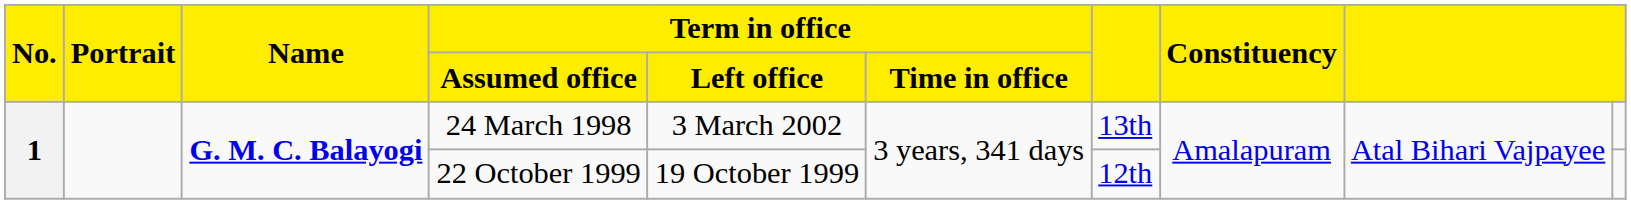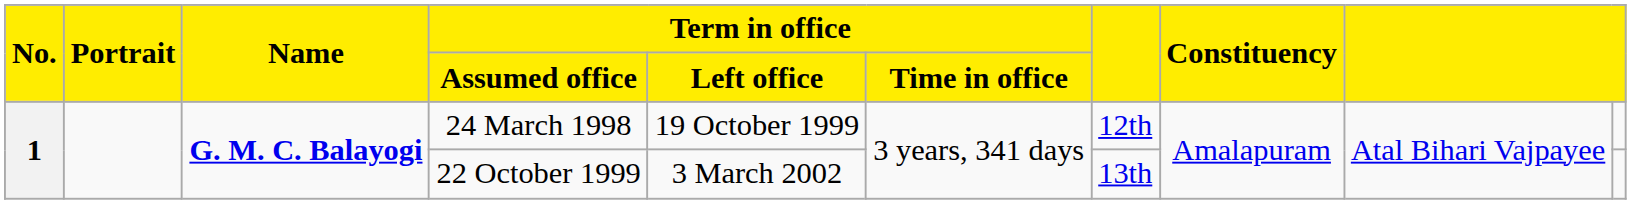(757, 125) 3 March 2002 -> (757, 125) 19 October 1999
(1125, 125) 13th -> (1125, 125) 12th
(757, 173) 19 October 1999 -> (757, 173) 3 March 2002
(1125, 173) 12th -> (1125, 173) 13th
